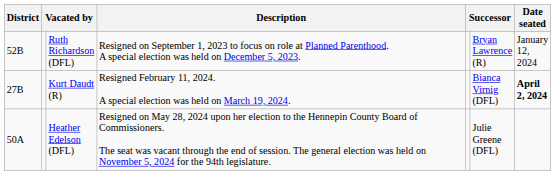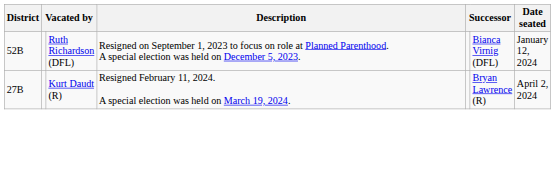(492, 51) Bryan Lawrence (R) -> (486, 51) Bianca Virnig (DFL)
(486, 89) Bianca Virnig (DFL) -> (492, 89) Bryan Lawrence (R)
(532, 89) bold -> (533, 89) normal
- row: (65, 139)
